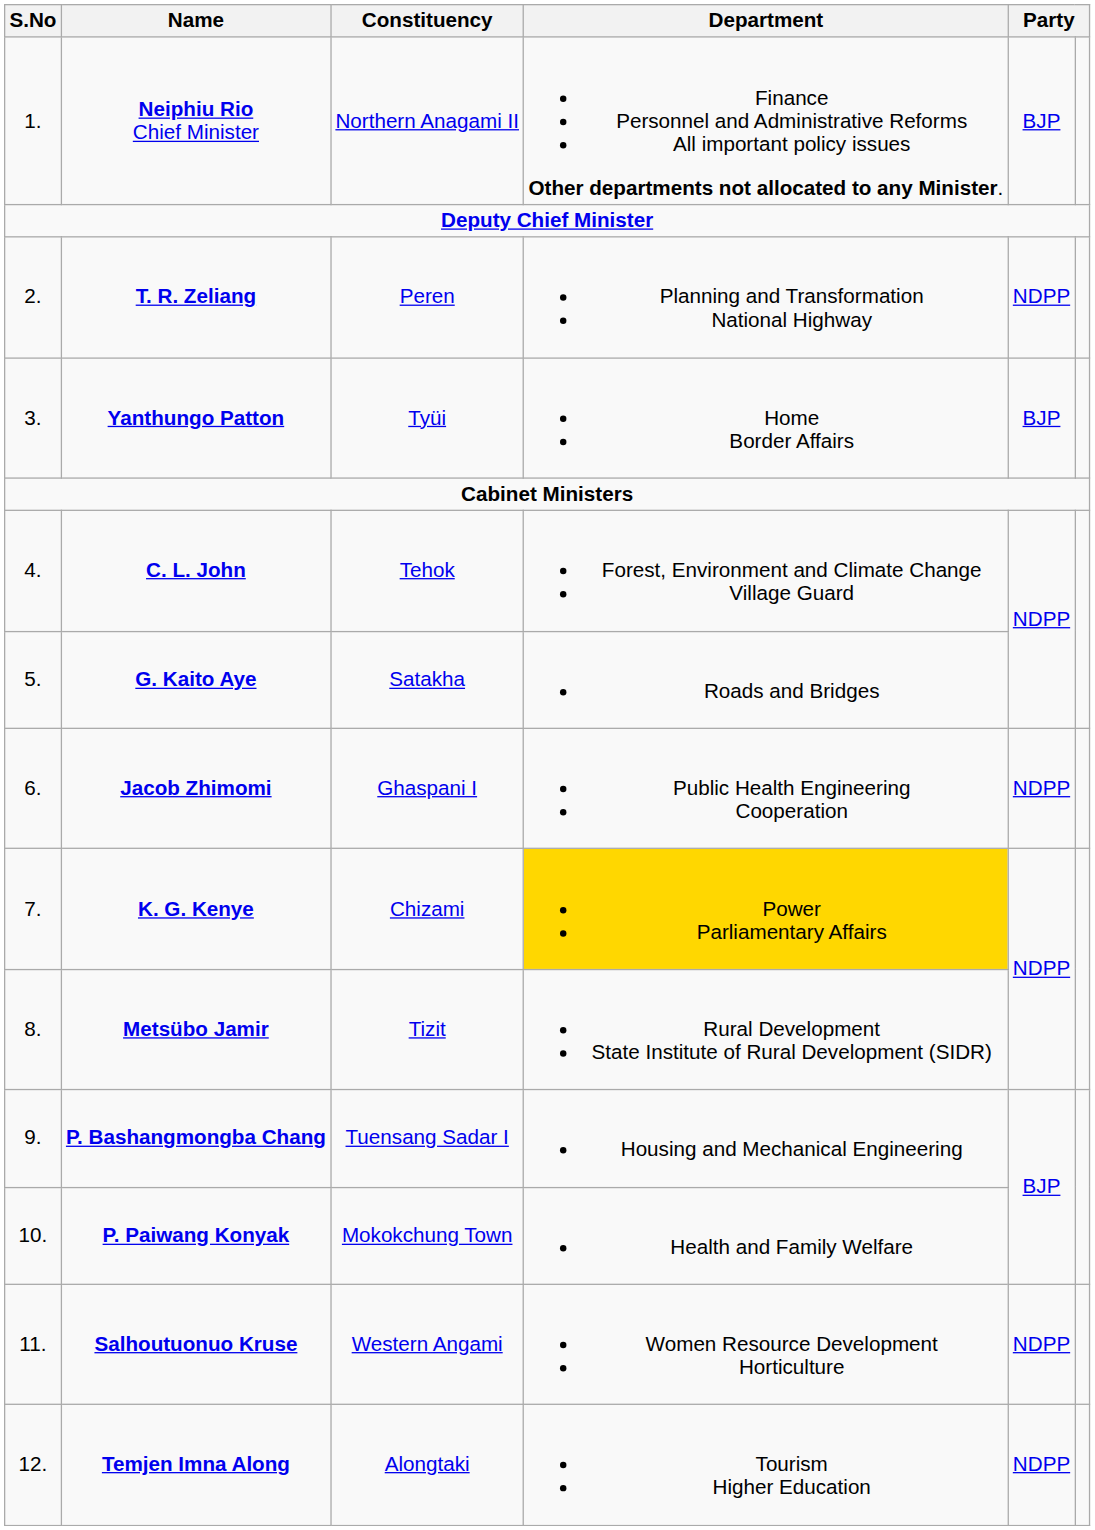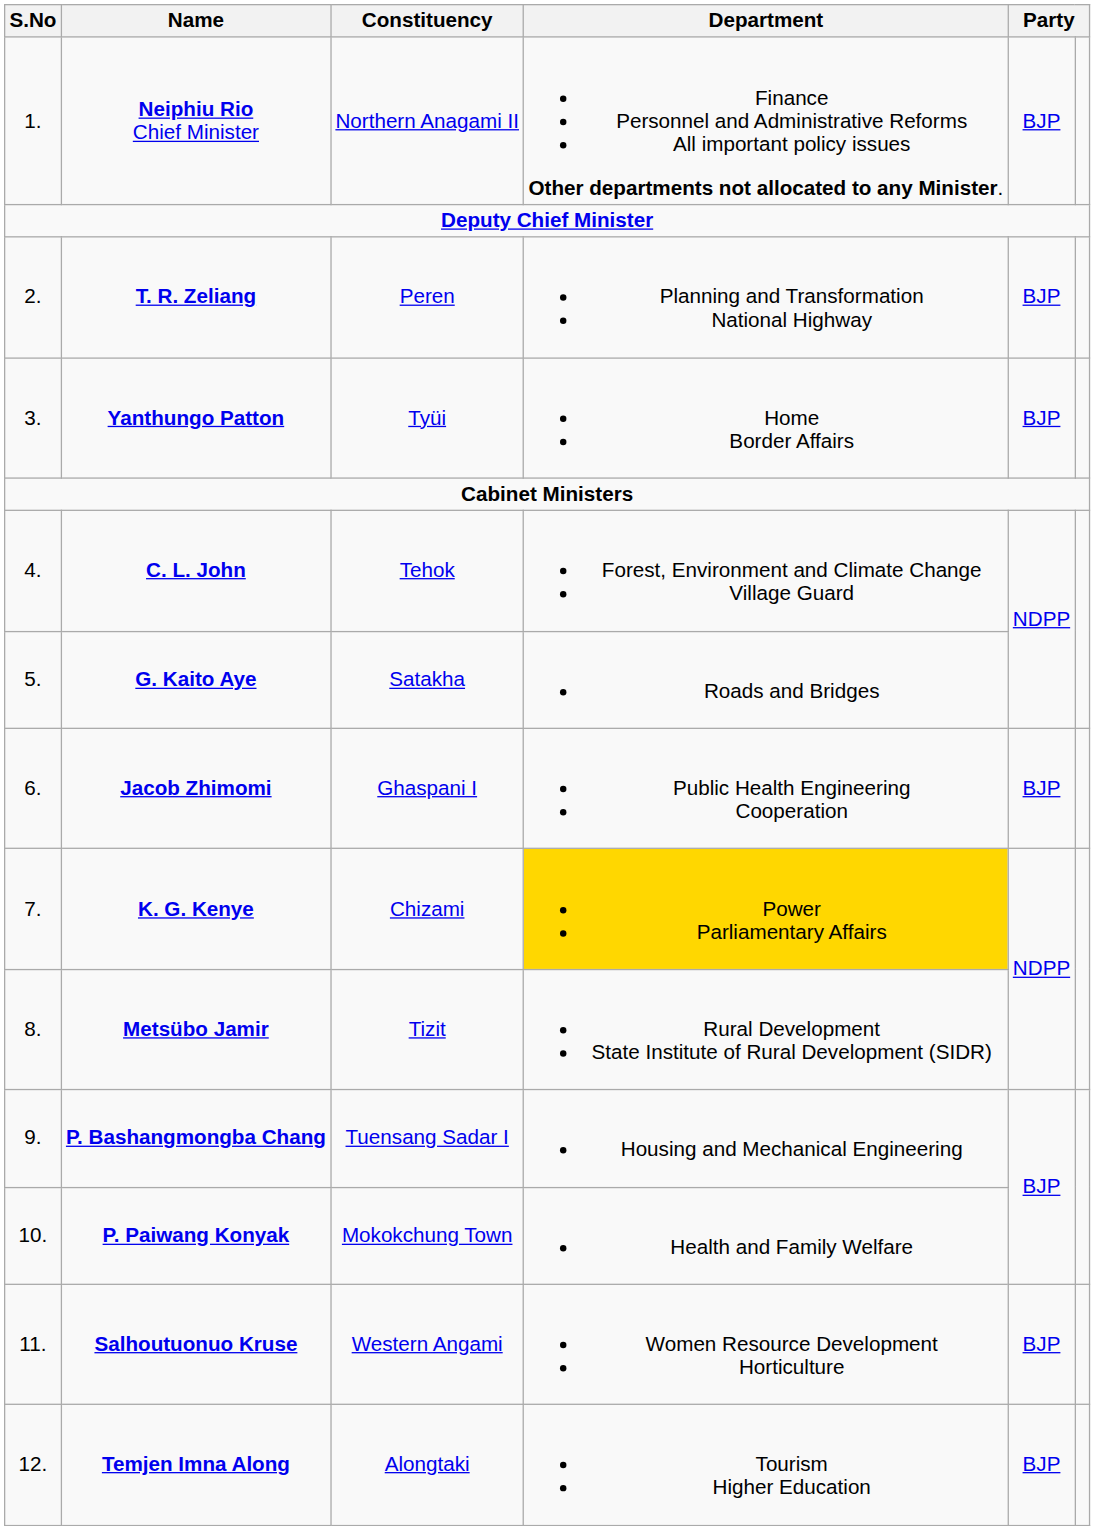(1041, 297) NDPP -> (1041, 297) BJP
(1041, 788) NDPP -> (1041, 788) BJP
(1041, 1344) NDPP -> (1041, 1344) BJP
(1041, 1464) NDPP -> (1041, 1464) BJP
